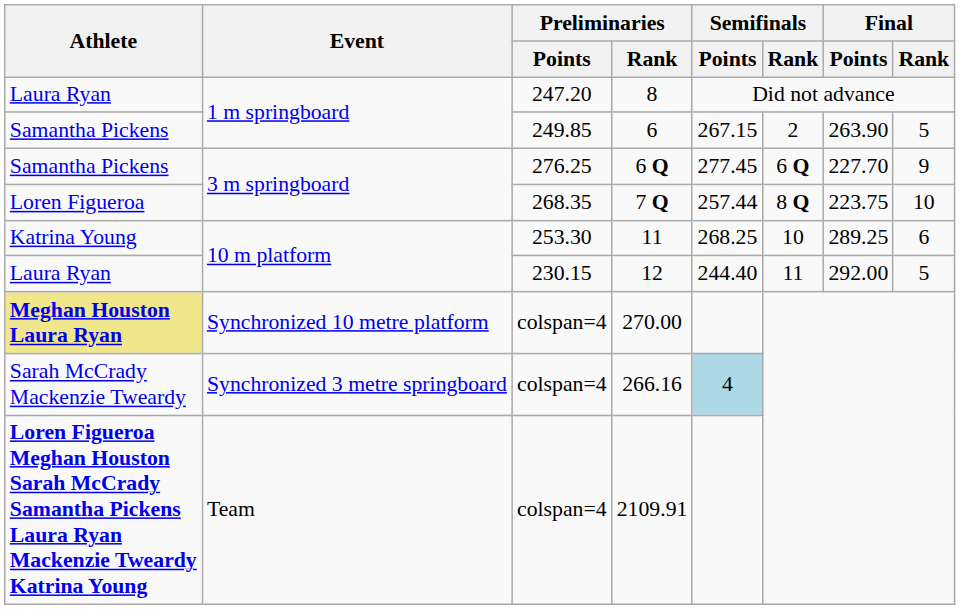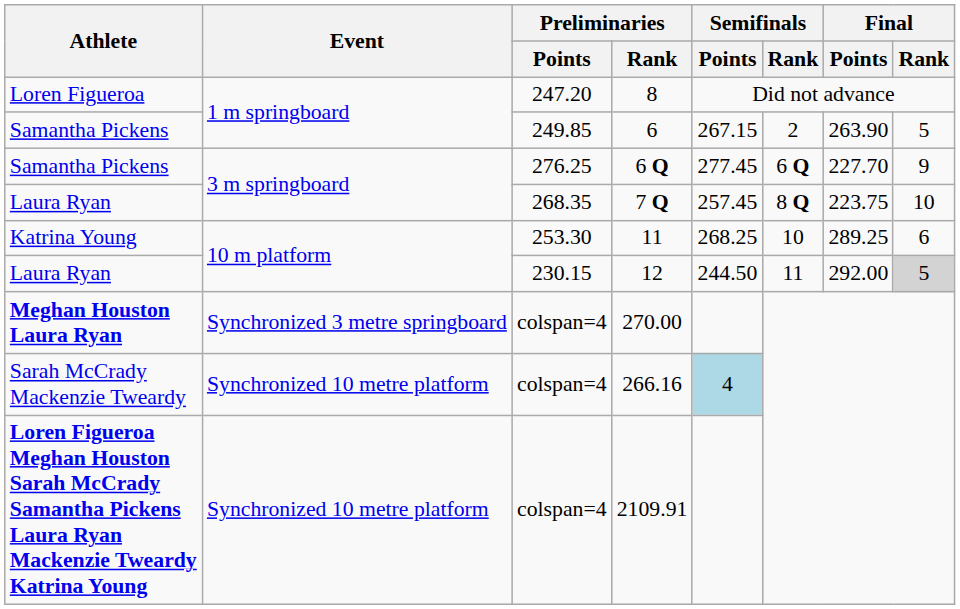(60, 94) Laura Ryan -> (77, 94) Loren Figueroa
(77, 202) Loren Figueroa -> (60, 202) Laura Ryan
(727, 202) 257.44 -> (727, 202) 257.45
(727, 273) 244.40 -> (727, 273) 244.50
(924, 273) no background -> (924, 273) lightgrey background
(90, 322) khaki background -> (90, 322) no background
(348, 322) Synchronized 10 metre platform -> (357, 322) Synchronized 3 metre springboard
(357, 384) Synchronized 3 metre springboard -> (348, 384) Synchronized 10 metre platform
(231, 509) Team -> (348, 509) Synchronized 10 metre platform
